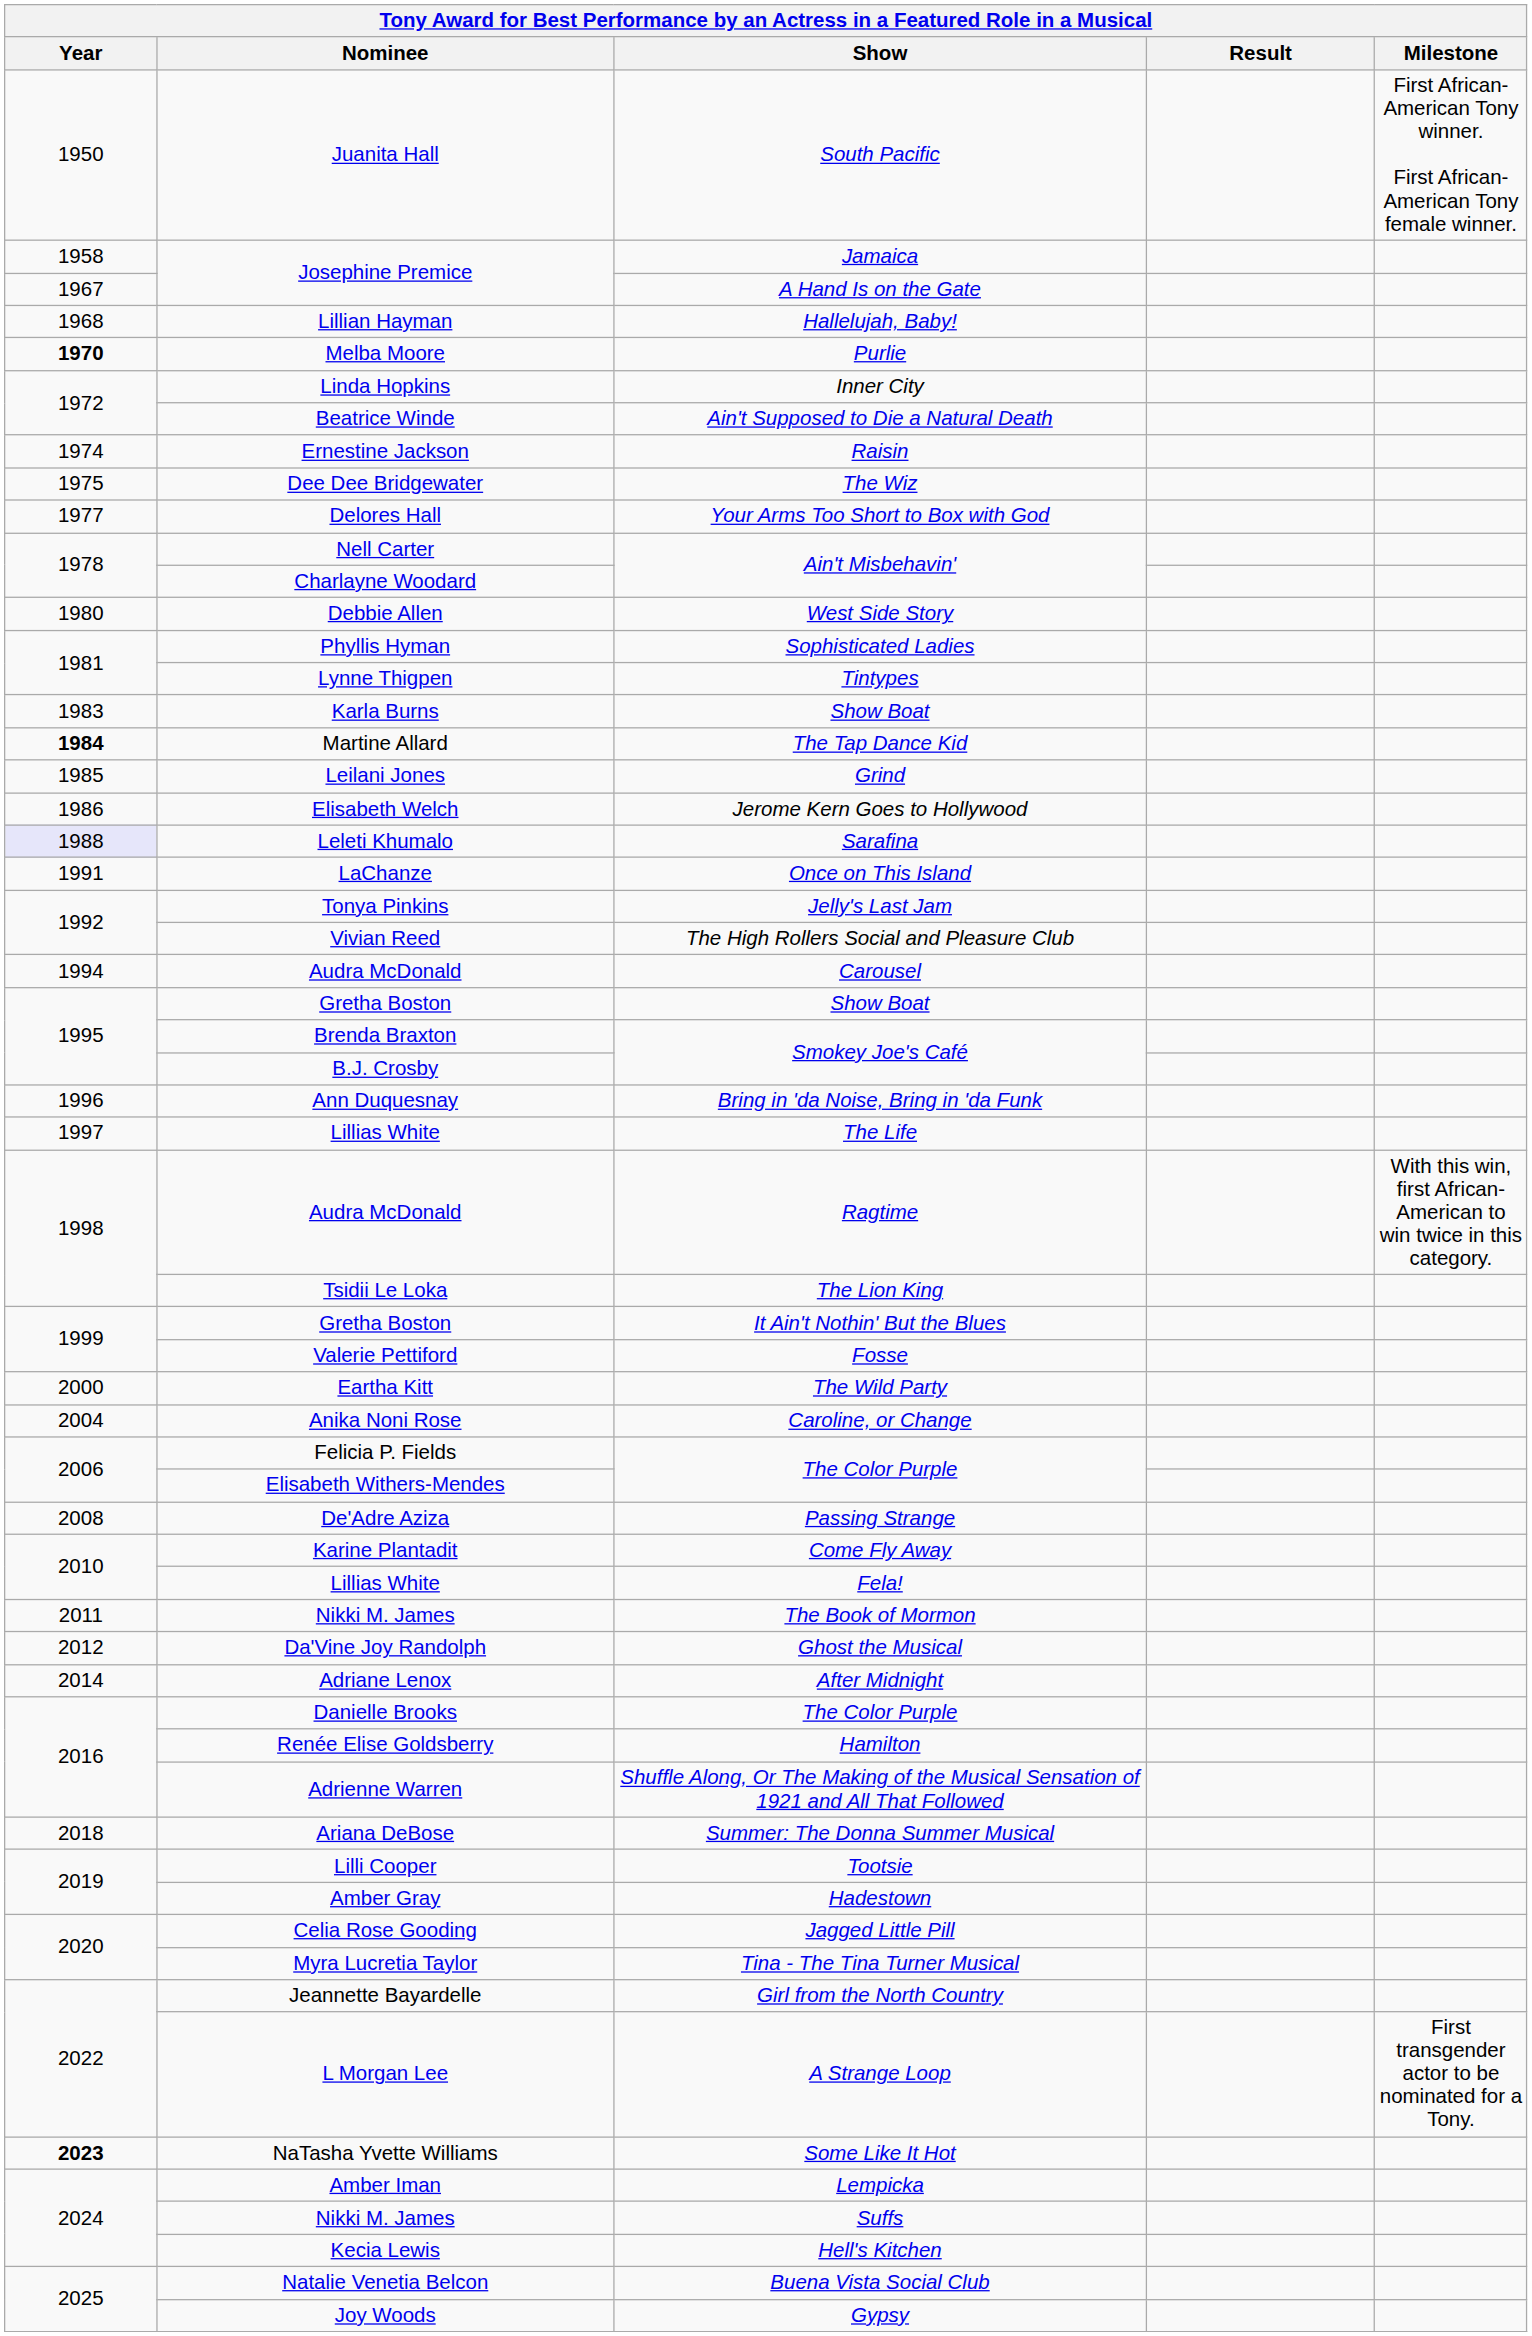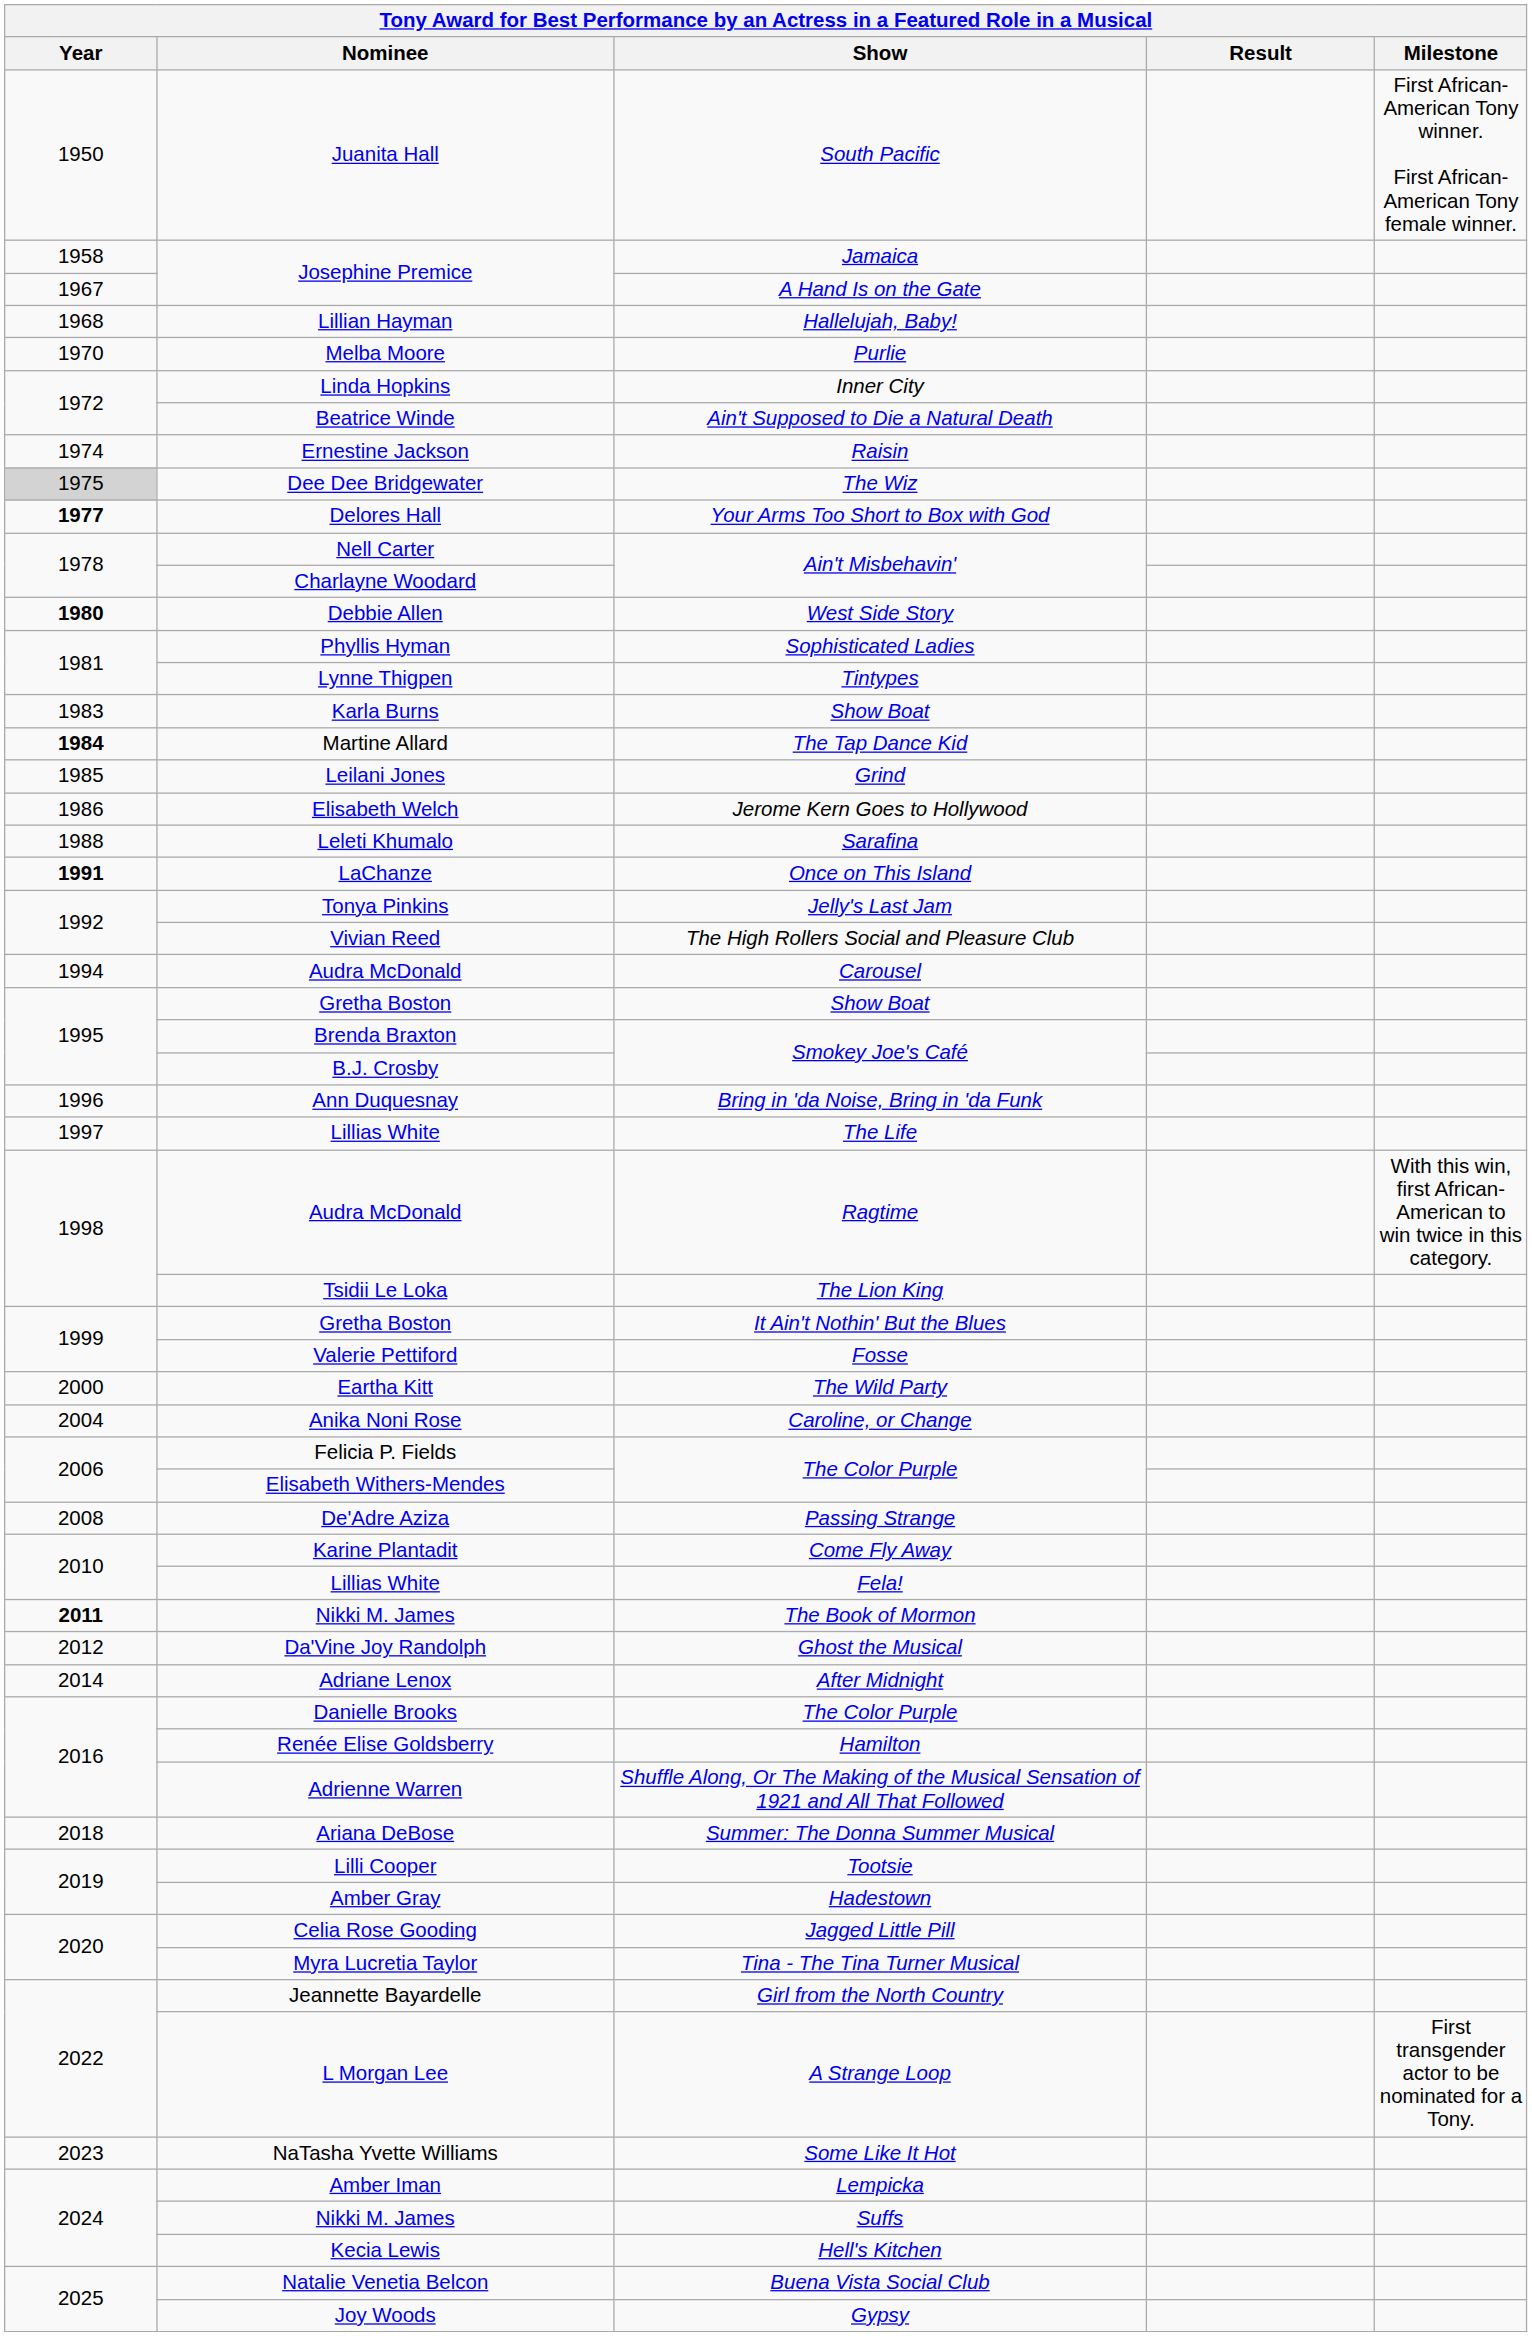(81, 353) bold -> (81, 353) normal
(81, 483) no background -> (81, 483) lightgrey background
(81, 516) normal -> (81, 516) bold
(81, 613) normal -> (81, 613) bold
(81, 841) lavender background -> (81, 841) no background
(81, 873) normal -> (81, 873) bold
(81, 1615) normal -> (81, 1615) bold
(81, 2152) bold -> (81, 2152) normal
